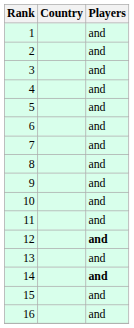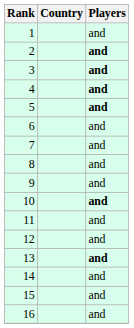(97, 51) normal -> (98, 51) bold
(97, 70) normal -> (98, 70) bold
(97, 88) normal -> (98, 88) bold
(97, 107) normal -> (98, 107) bold
(97, 201) normal -> (98, 201) bold
(98, 239) bold -> (97, 239) normal
(97, 257) normal -> (98, 257) bold
(98, 276) bold -> (97, 276) normal
